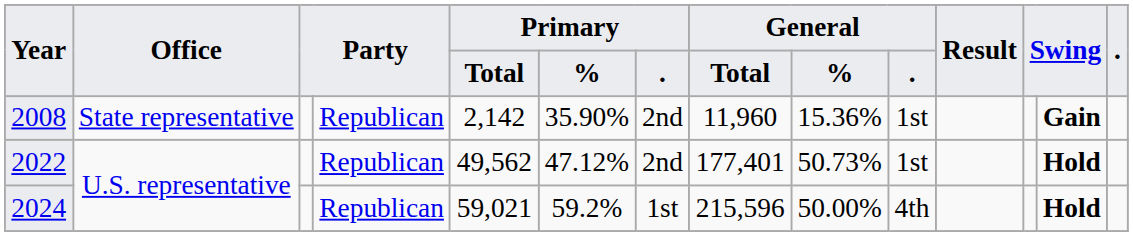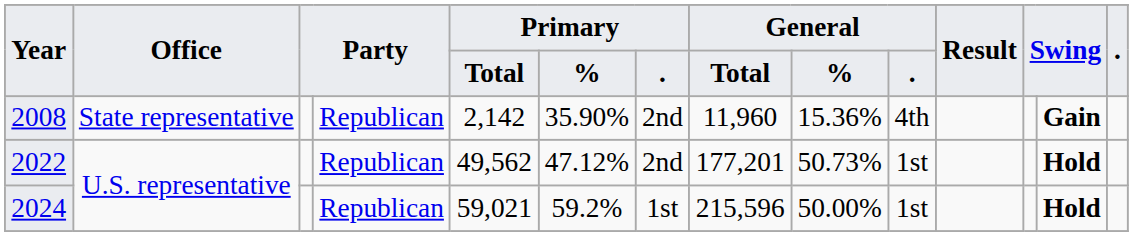(912, 117) 1st -> (912, 117) 4th
(740, 162) 177,401 -> (740, 162) 177,201
(912, 207) 4th -> (912, 207) 1st
